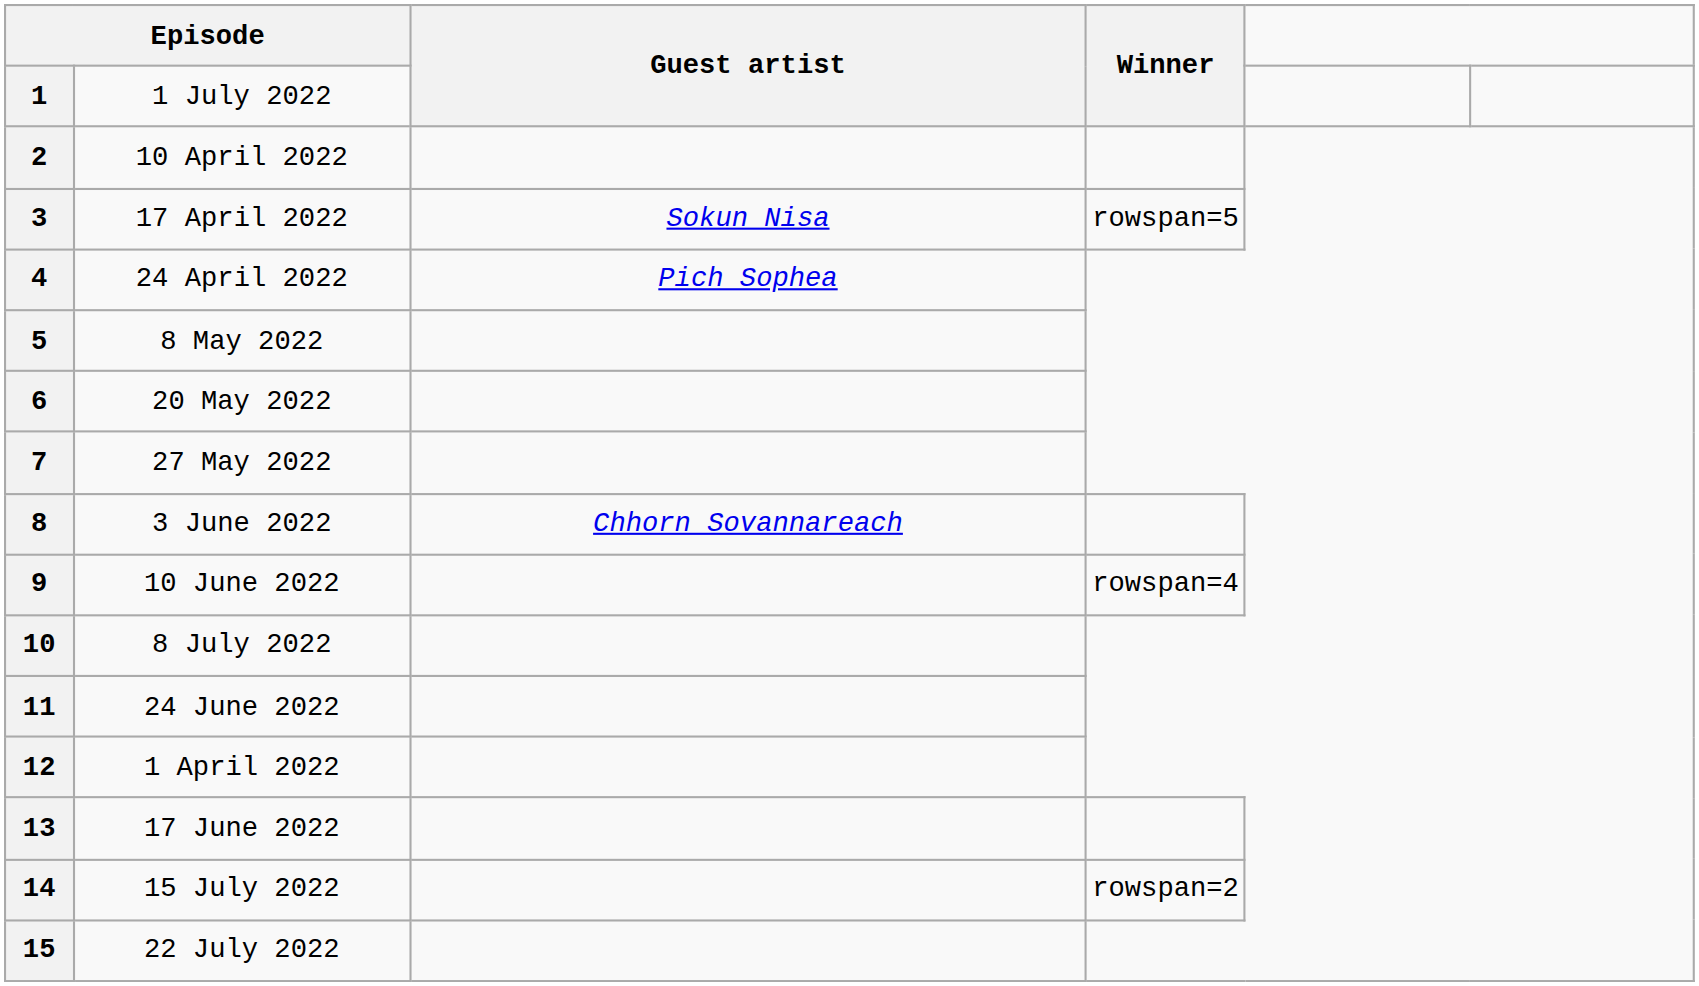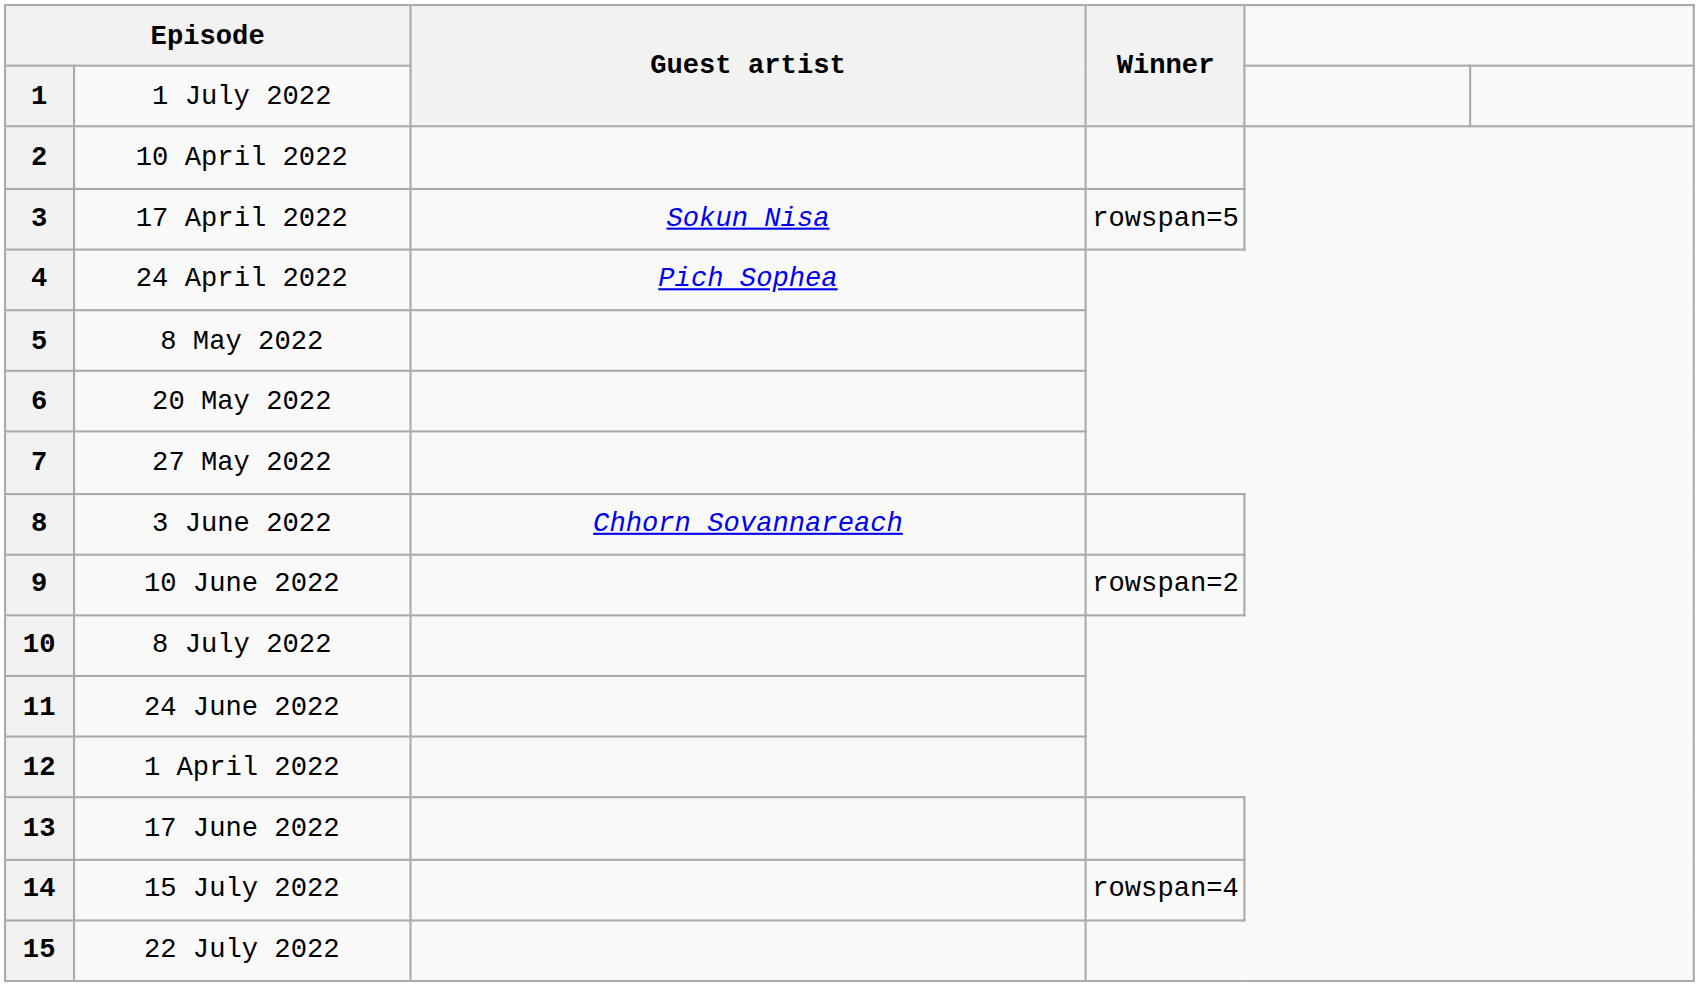(1166, 585) rowspan=4 -> (1166, 585) rowspan=2
(1166, 890) rowspan=2 -> (1166, 890) rowspan=4
